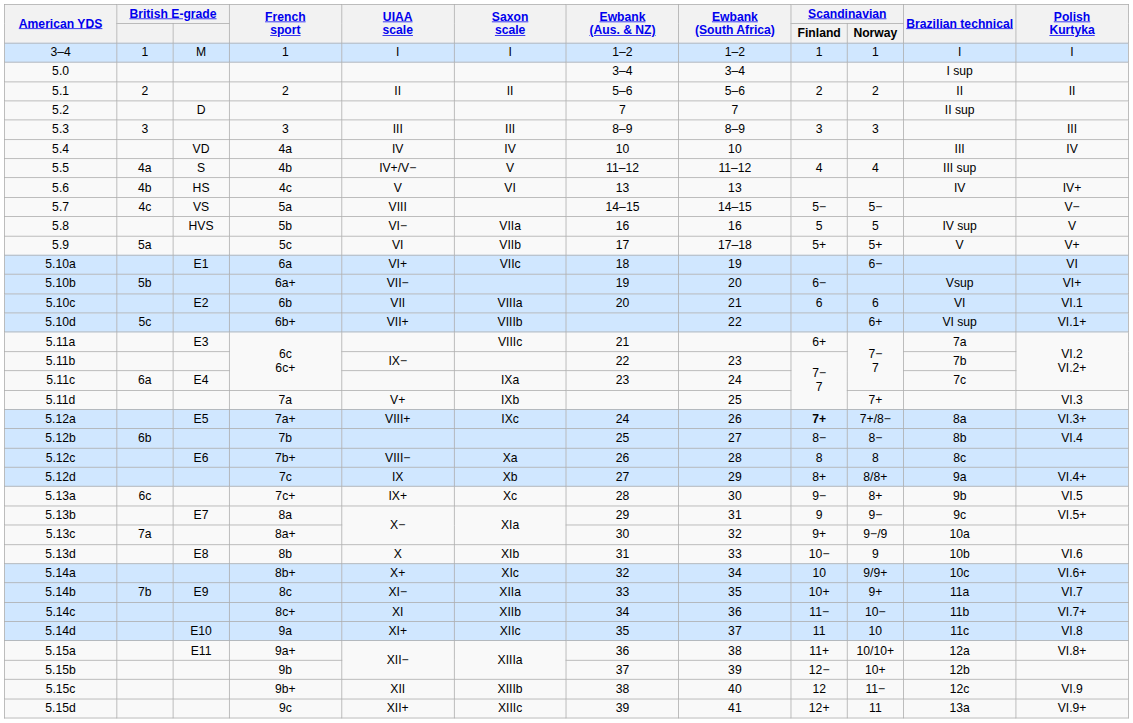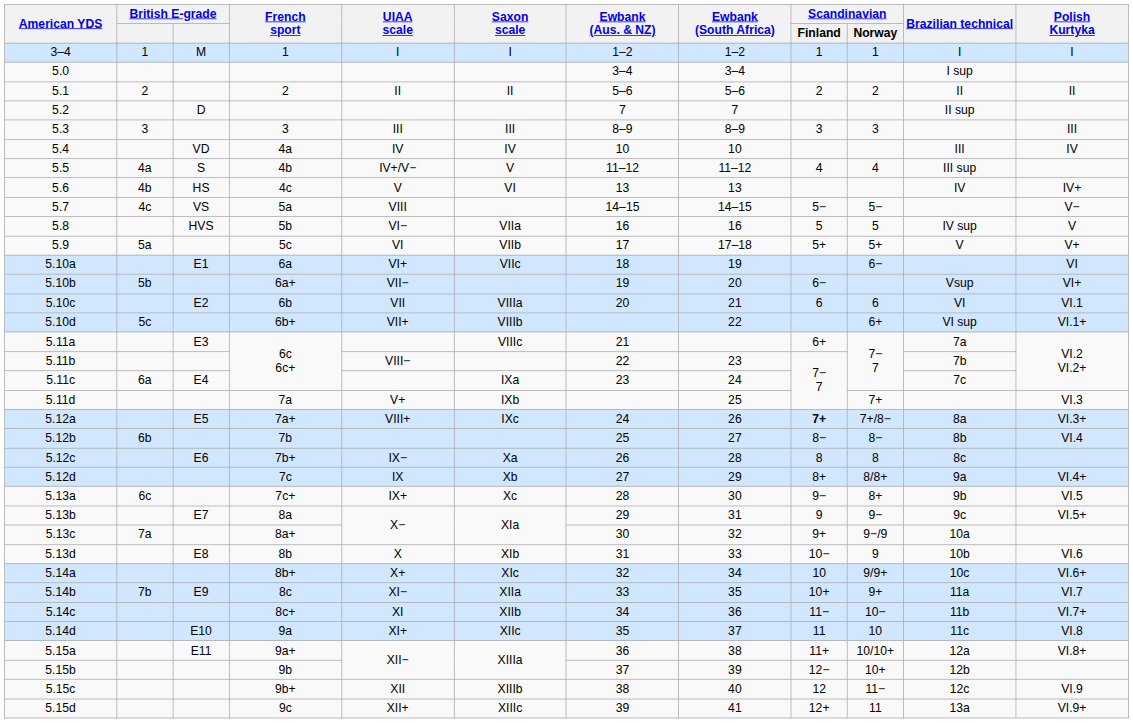(398, 361) IX− -> (398, 361) VIII−
(398, 457) VIII− -> (398, 457) IX−
